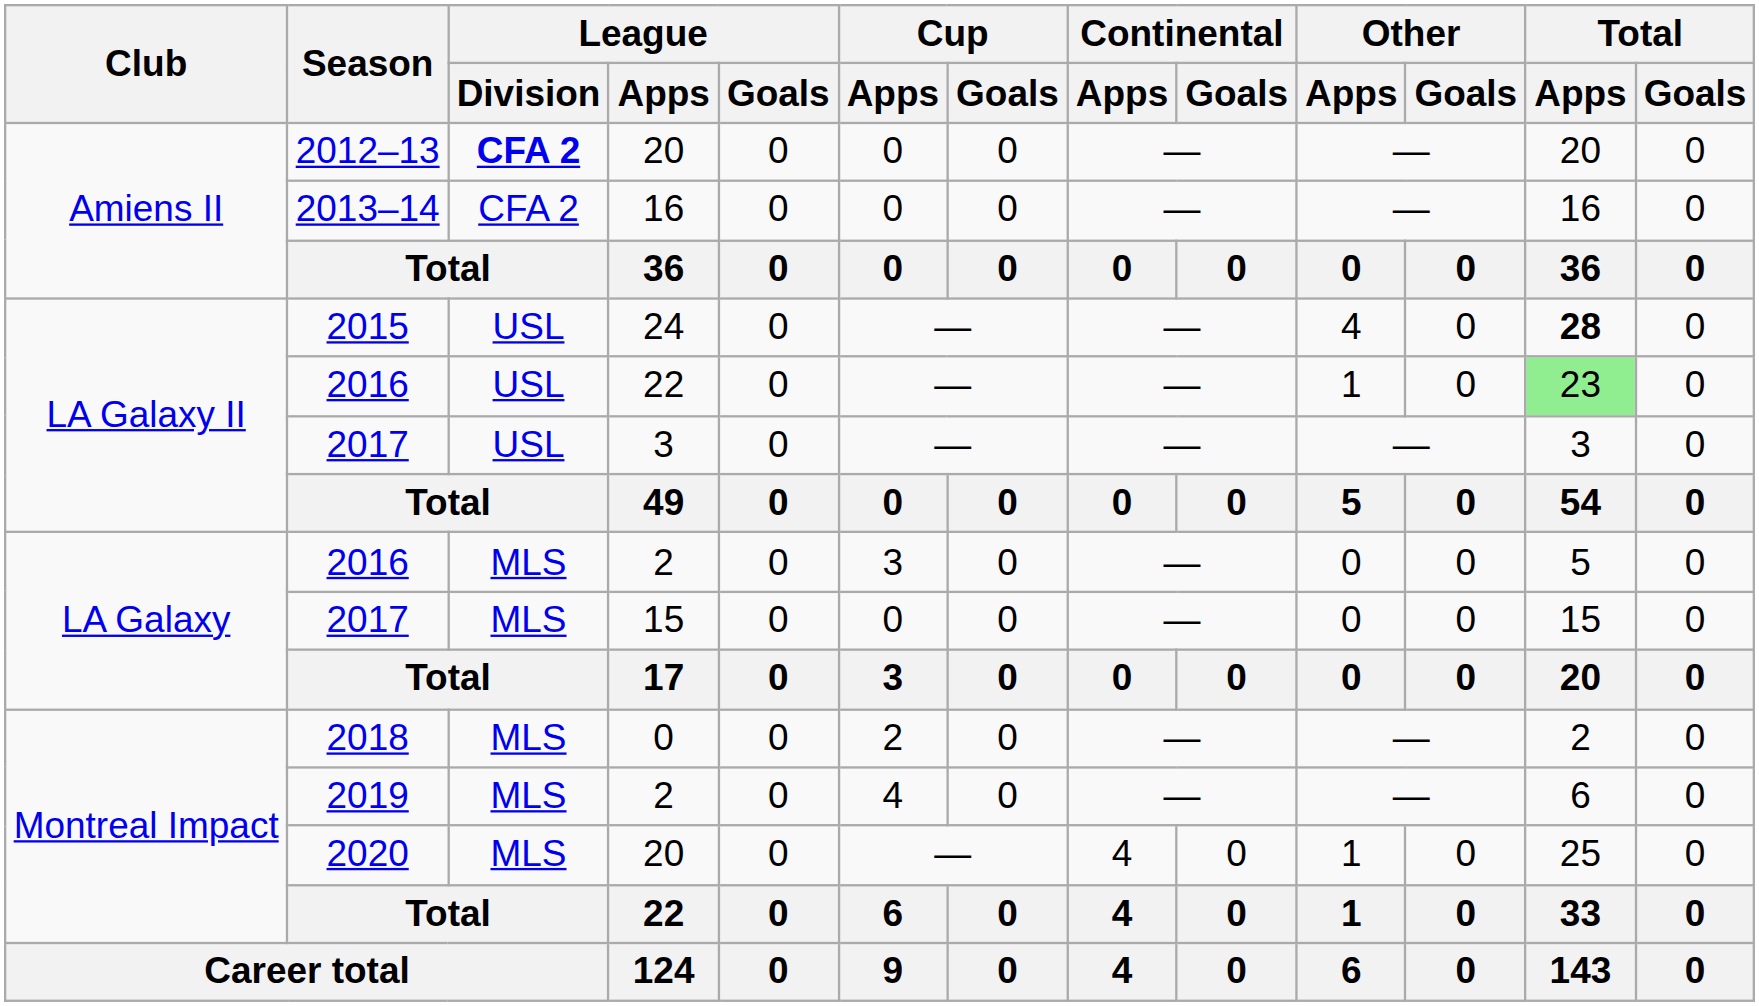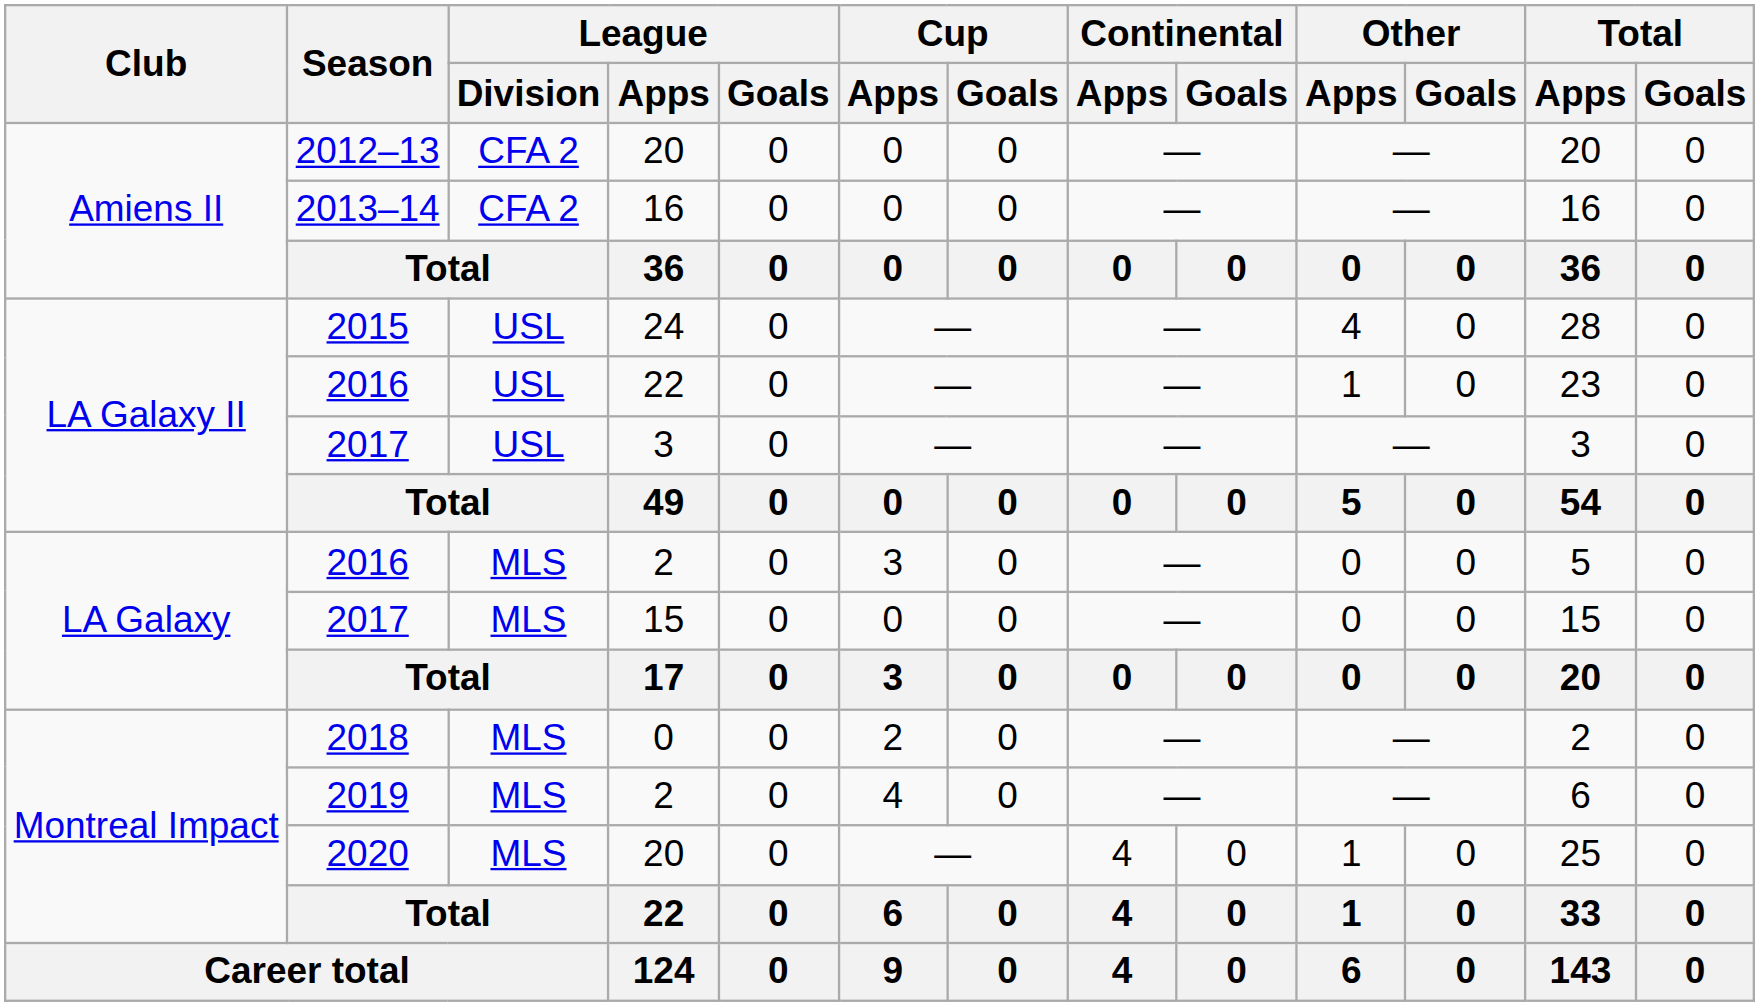(529, 151) bold -> (529, 151) normal
(1580, 326) bold -> (1580, 326) normal
(1580, 385) lightgreen background -> (1580, 385) no background
